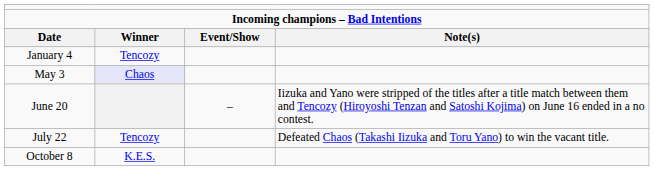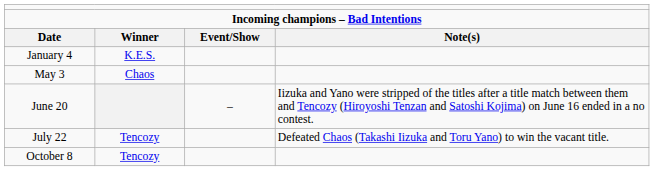(140, 56) Tencozy -> (140, 56) K.E.S.
(140, 74) lavender background -> (140, 74) no background
(140, 156) K.E.S. -> (140, 156) Tencozy
